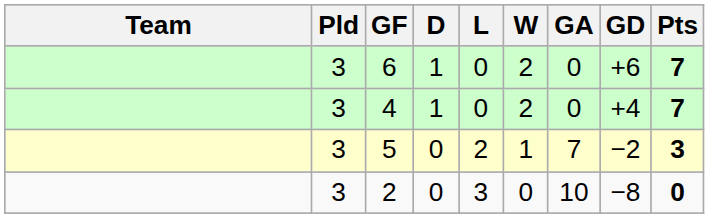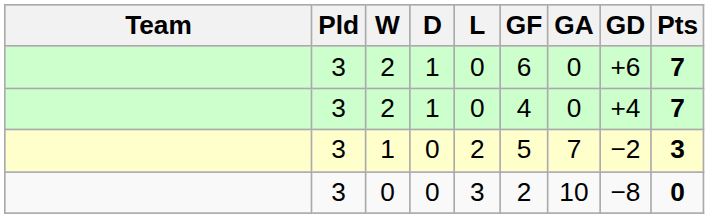columns swapped: (526, 25) <-> (389, 25)
